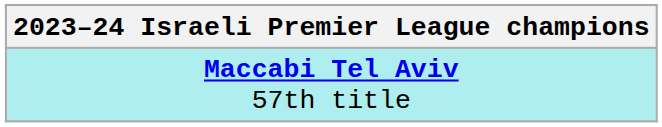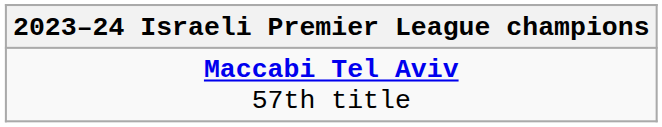(331, 85) paleturquoise background -> (331, 85) no background
